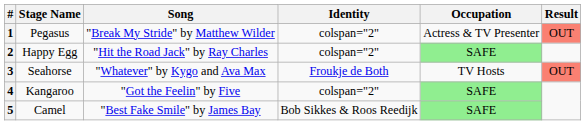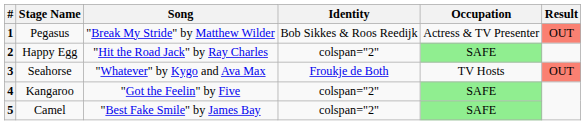(349, 33) colspan="2" -> (349, 33) Bob Sikkes & Roos Reedijk
(349, 110) Bob Sikkes & Roos Reedijk -> (349, 110) colspan="2"
